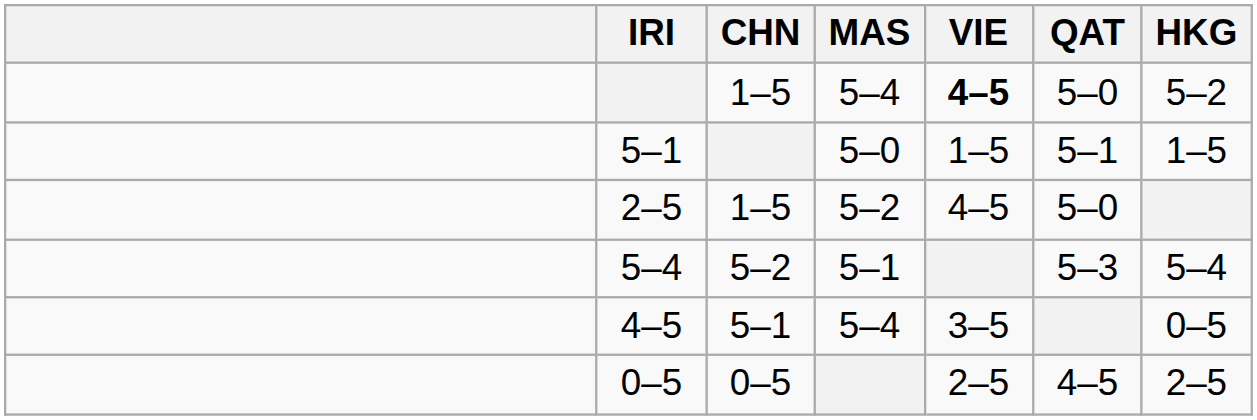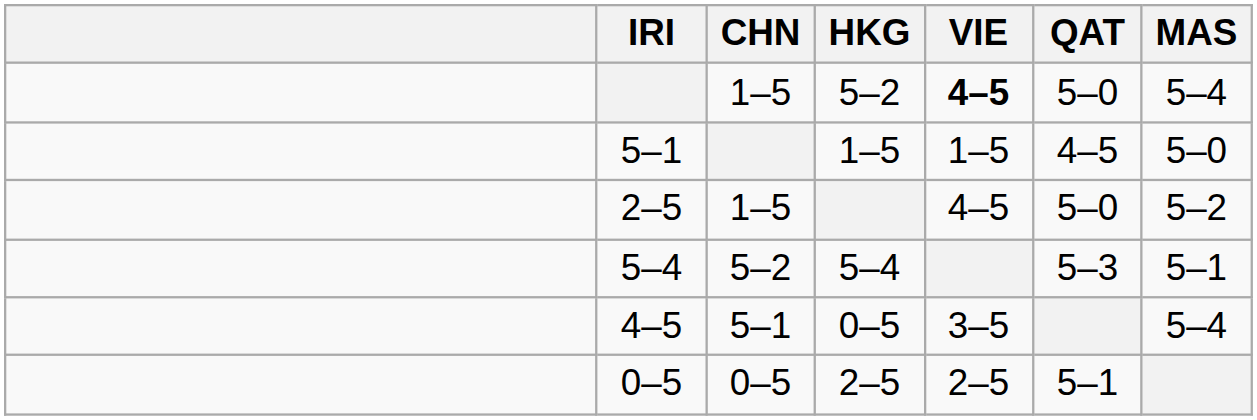columns swapped: (1196, 33) <-> (870, 33)
(1087, 150) 5–1 -> (1087, 150) 4–5
(1087, 383) 4–5 -> (1087, 383) 5–1
